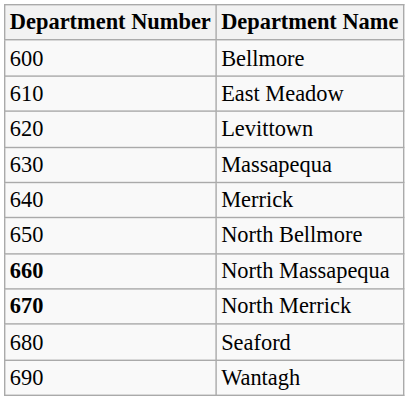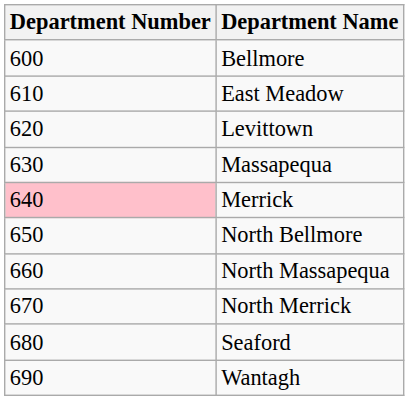(27, 199) no background -> (27, 199) pink background
(27, 270) bold -> (27, 270) normal
(27, 306) bold -> (27, 306) normal
